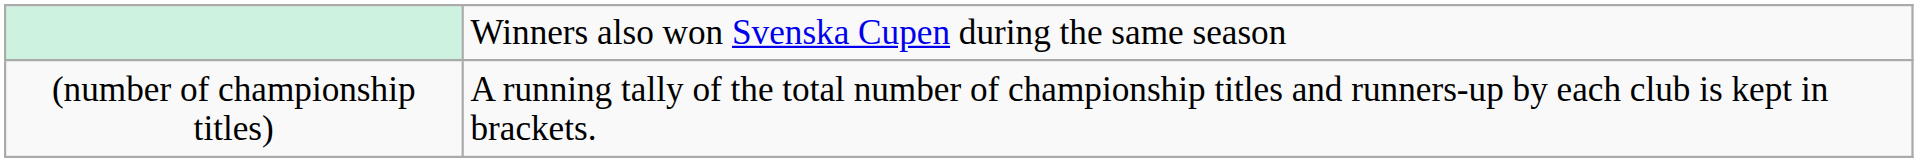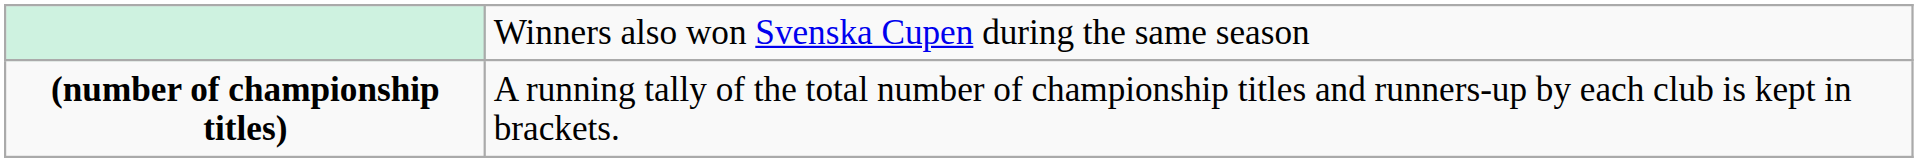(234, 108) normal -> (245, 108) bold
